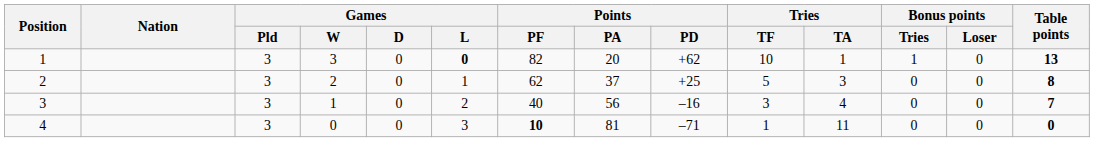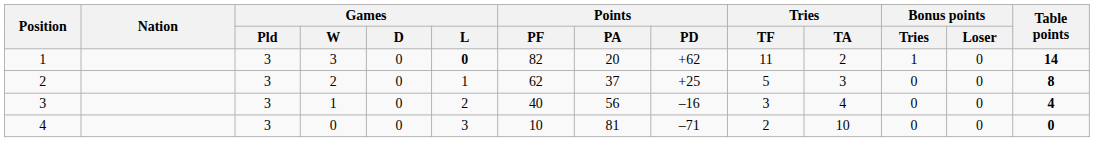(766, 59) 10 -> (766, 59) 11
(843, 59) 1 -> (843, 59) 2
(1051, 59) 13 -> (1051, 59) 14
(1051, 103) 7 -> (1051, 103) 4
(536, 125) bold -> (536, 125) normal
(766, 125) 1 -> (766, 125) 2
(843, 125) 11 -> (843, 125) 10
